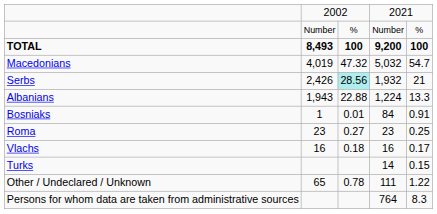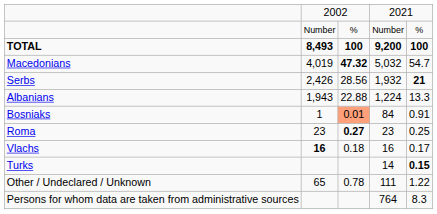(354, 64) normal -> (354, 64) bold
(354, 81) paleturquoise background -> (354, 81) no background
(419, 81) normal -> (419, 81) bold
(354, 115) no background -> (354, 115) lightsalmon background
(354, 132) normal -> (354, 132) bold
(320, 149) normal -> (320, 149) bold
(419, 166) normal -> (419, 166) bold
